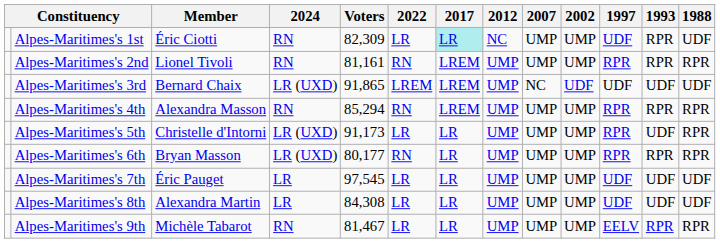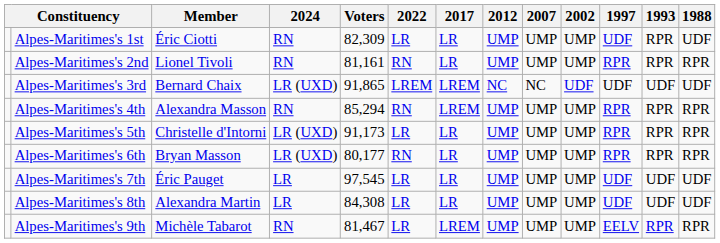(448, 39) paleturquoise background -> (448, 39) no background
(497, 39) NC -> (503, 39) UMP
(459, 62) LREM -> (448, 62) LR
(503, 86) UMP -> (497, 86) NC
(661, 132) UDF -> (660, 132) RPR
(448, 226) LR -> (459, 226) LREM
